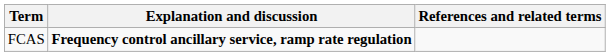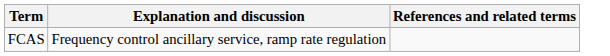(232, 39) bold -> (219, 39) normal
